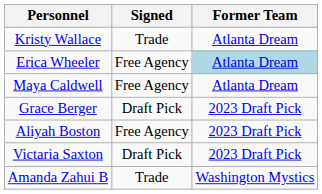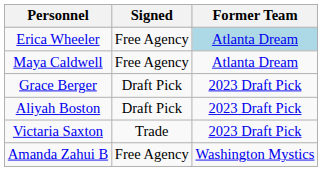- row: (58, 39)
(152, 131) Free Agency -> (152, 108) Draft Pick
(152, 154) Draft Pick -> (152, 131) Trade
(152, 177) Trade -> (152, 154) Free Agency
